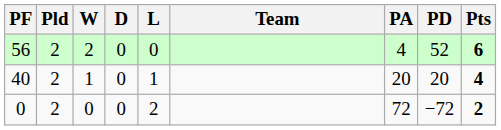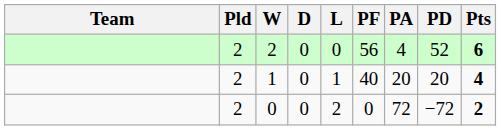columns swapped: (277, 19) <-> (21, 19)
